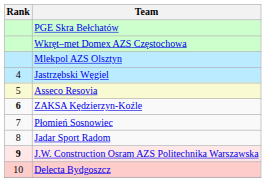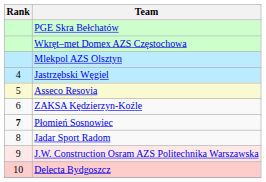(18, 106) bold -> (18, 106) normal
(18, 122) normal -> (18, 122) bold
(18, 153) bold -> (18, 153) normal
